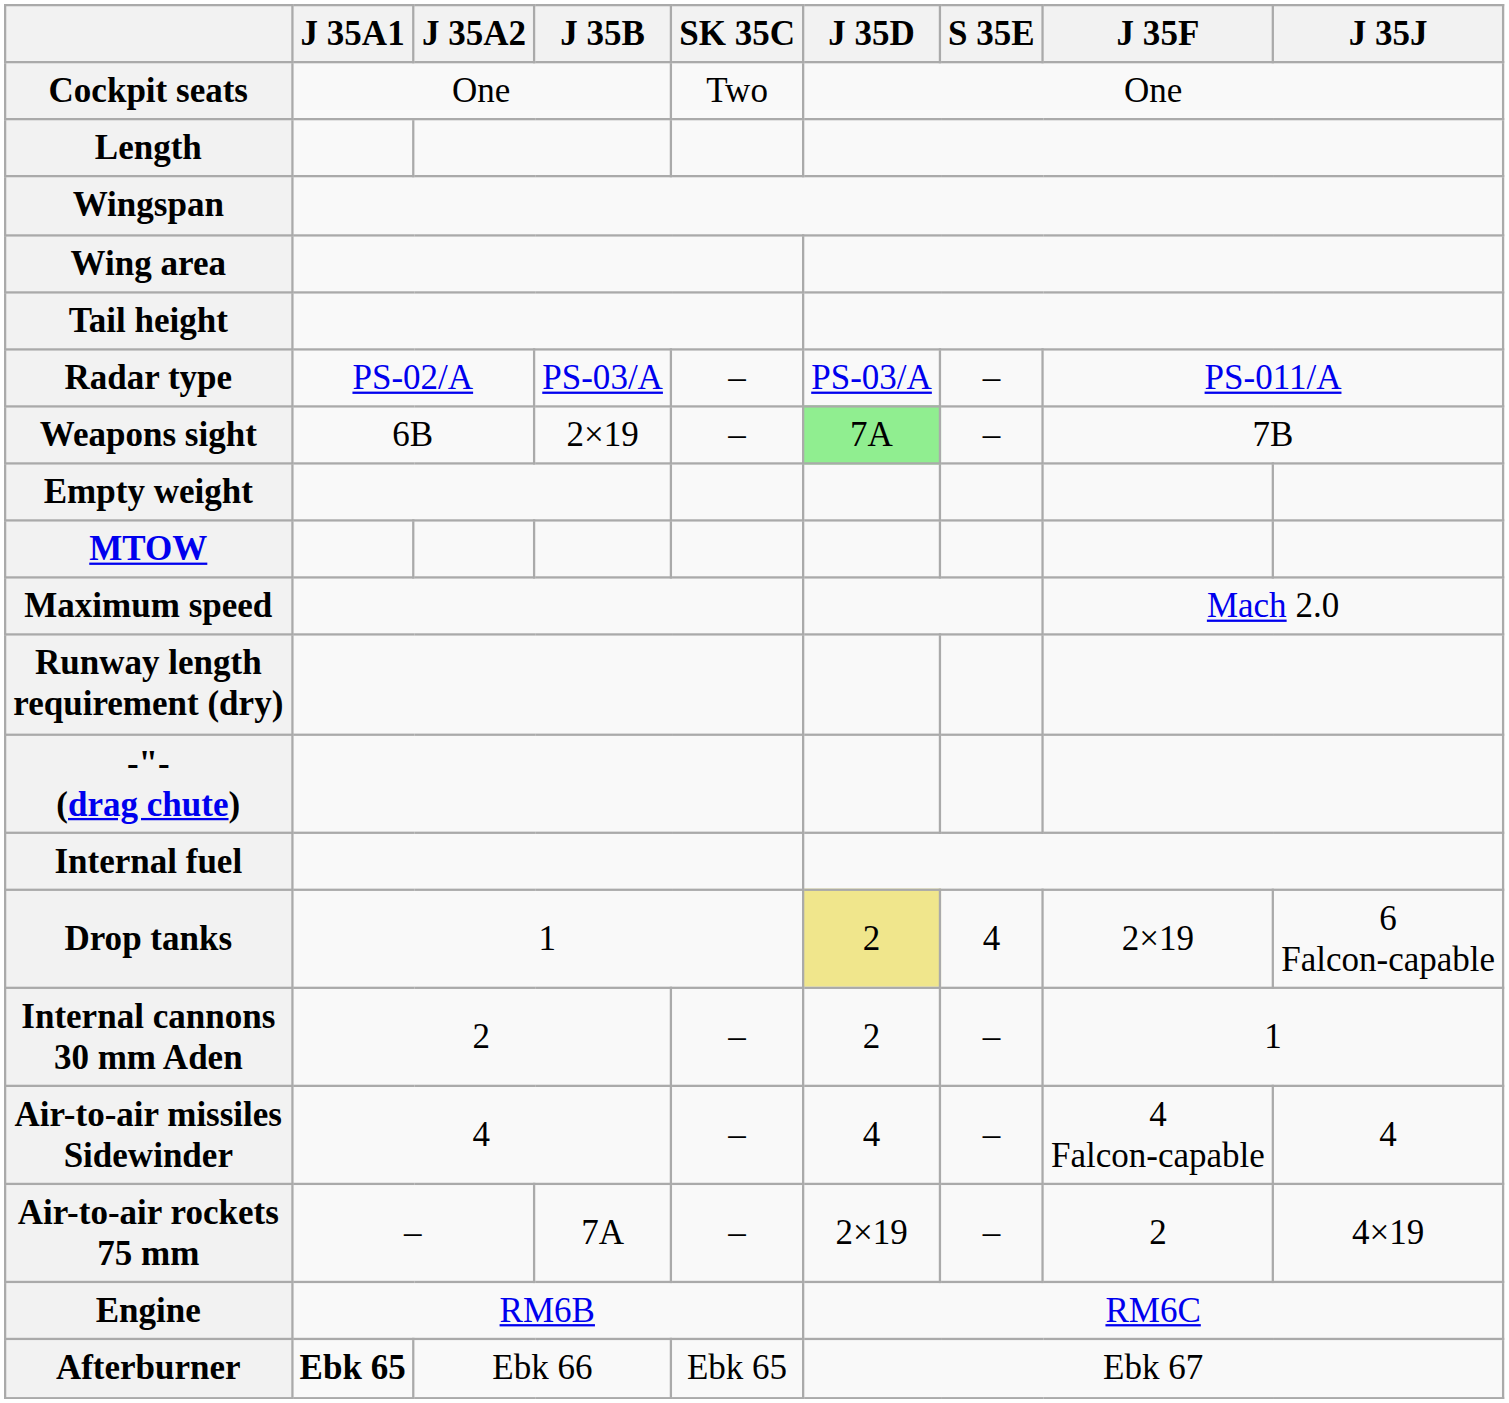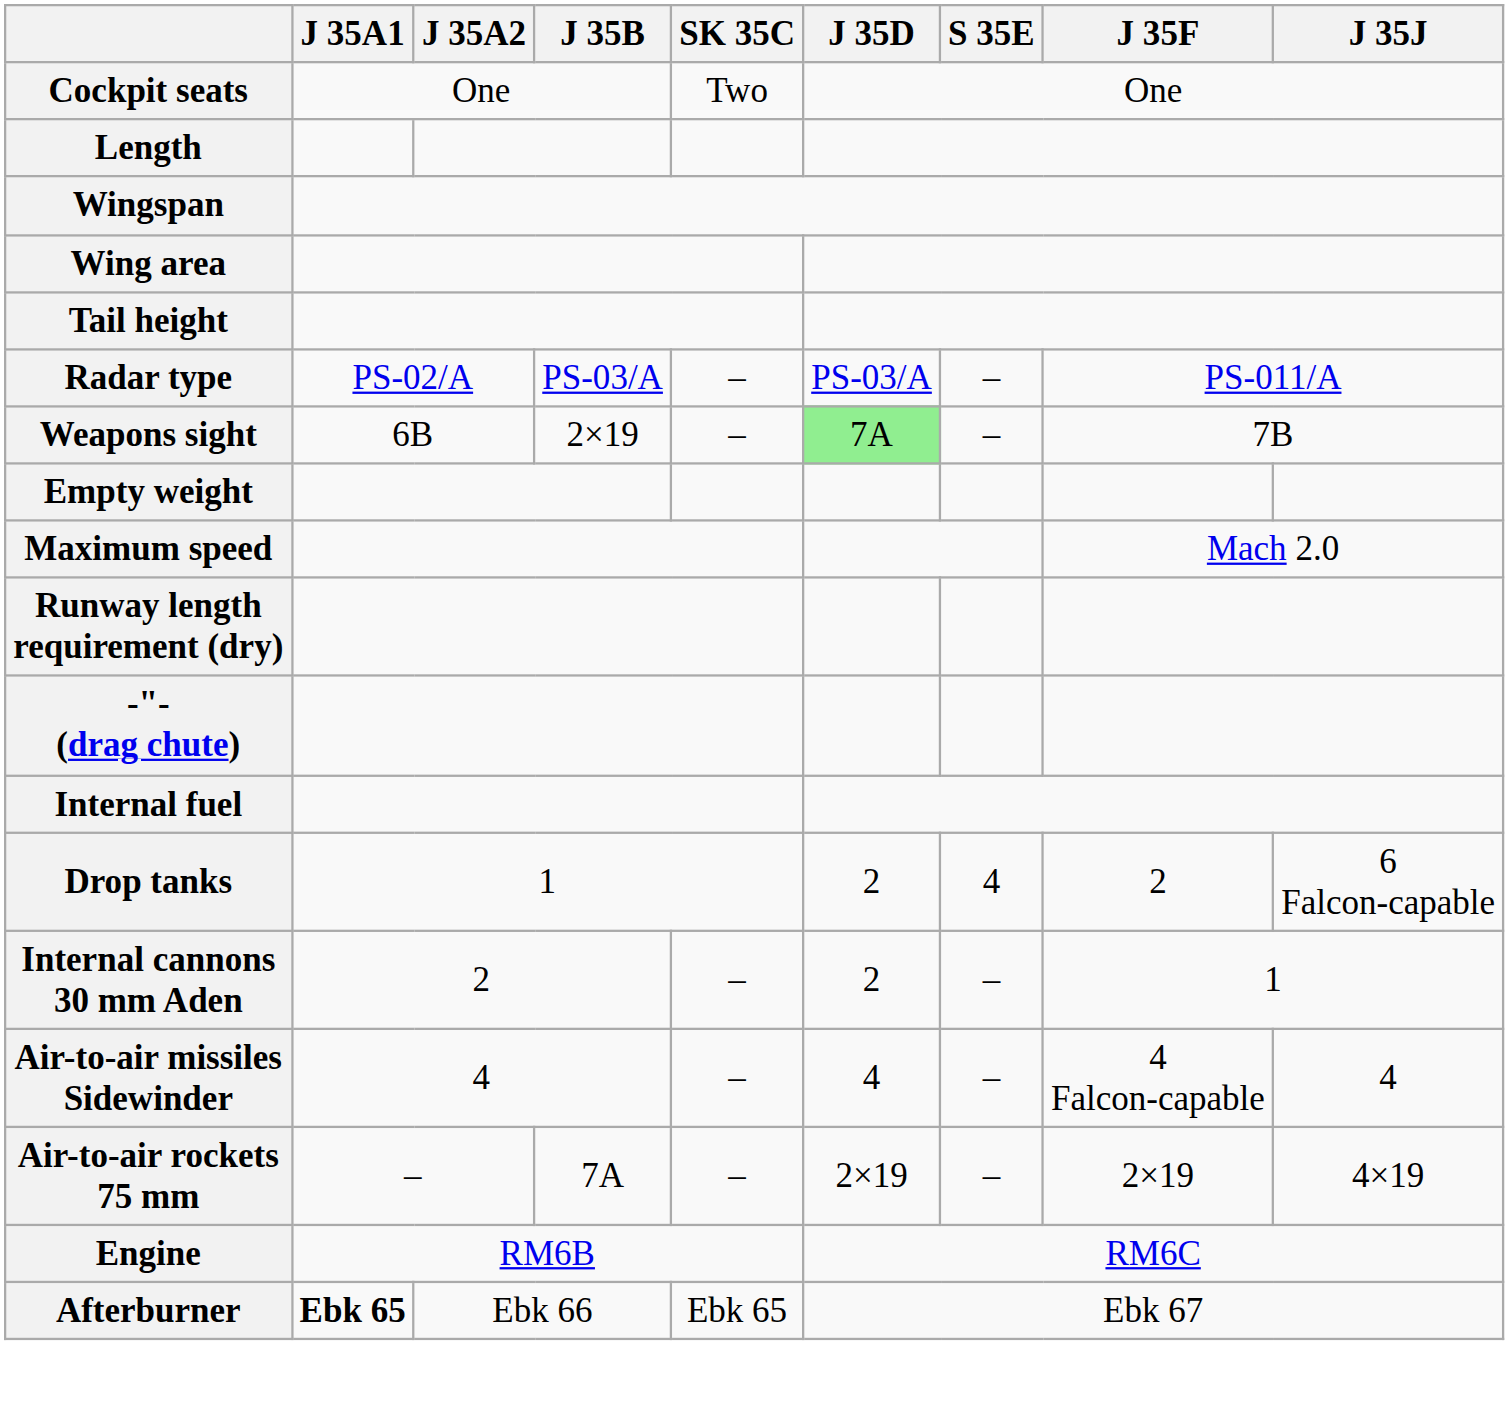- row: (148, 549)
(872, 938) khaki background -> (872, 880) no background
(1158, 938) 2×19 -> (1158, 880) 2
(1158, 1233) 2 -> (1158, 1175) 2×19
